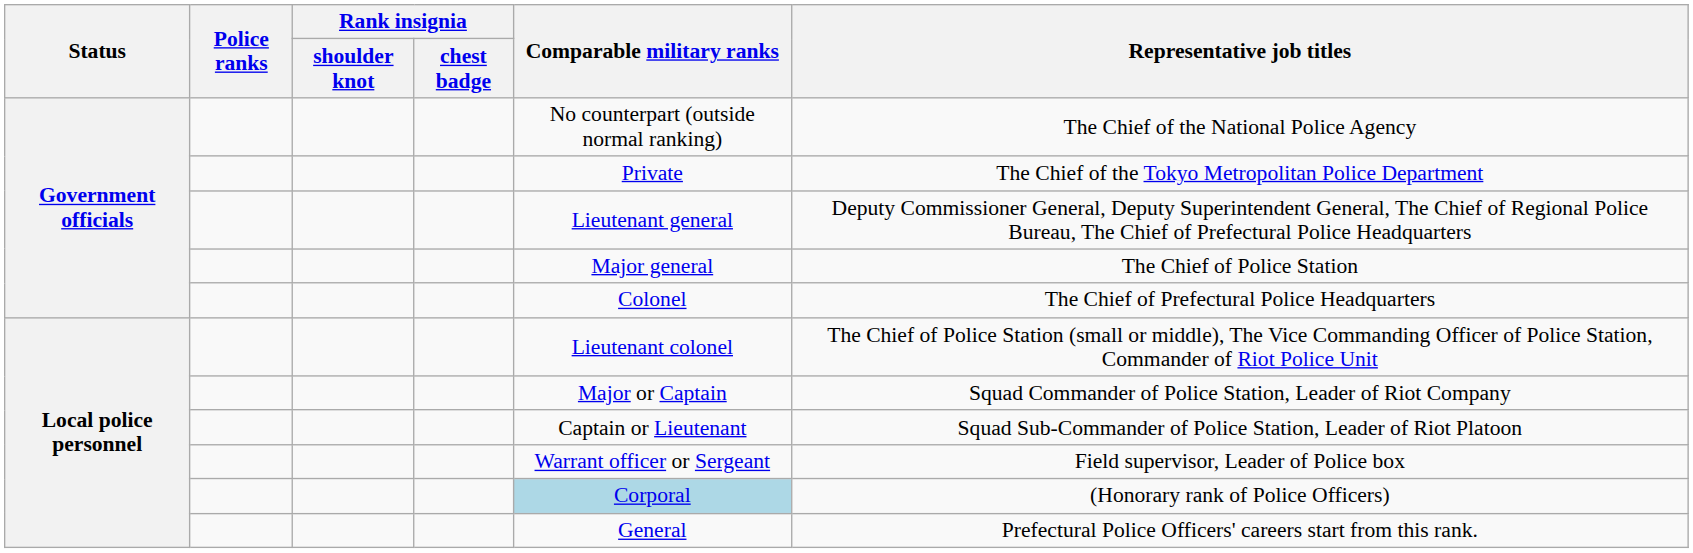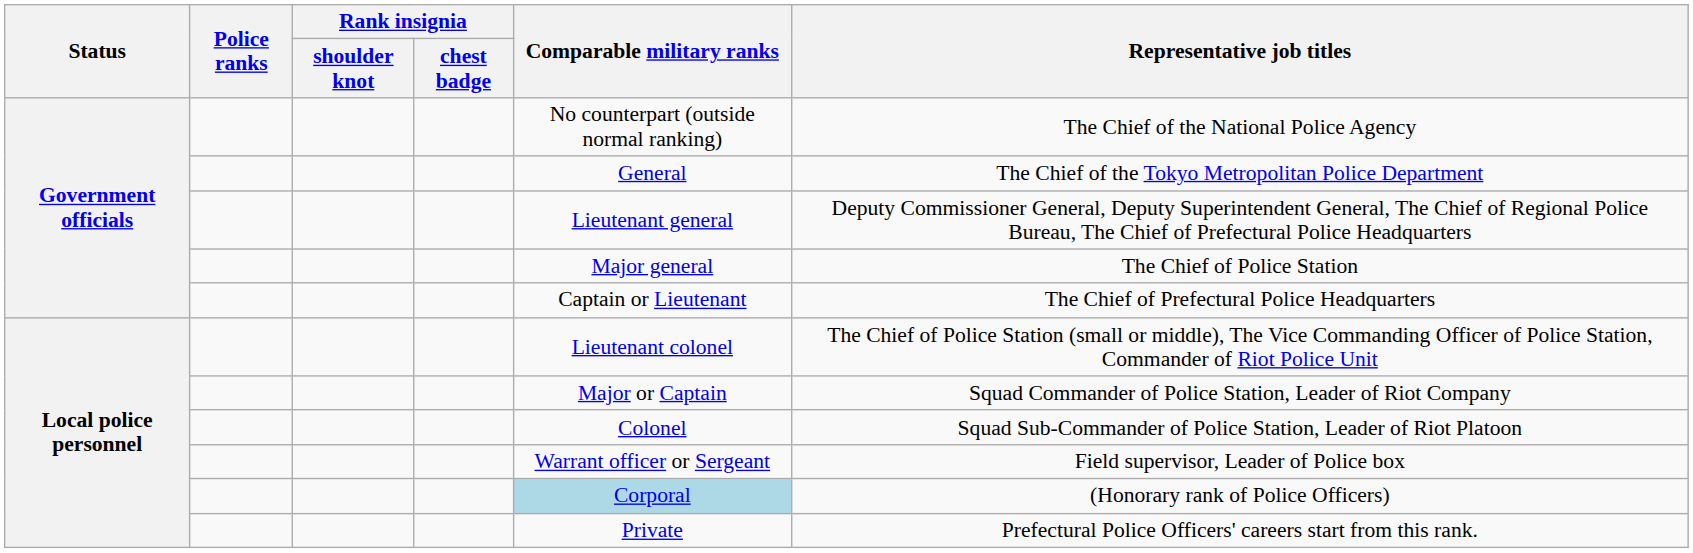(652, 172) Private -> (652, 172) General
(652, 300) Colonel -> (652, 300) Captain or Lieutenant
(652, 427) Captain or Lieutenant -> (652, 427) Colonel
(652, 529) General -> (652, 529) Private
